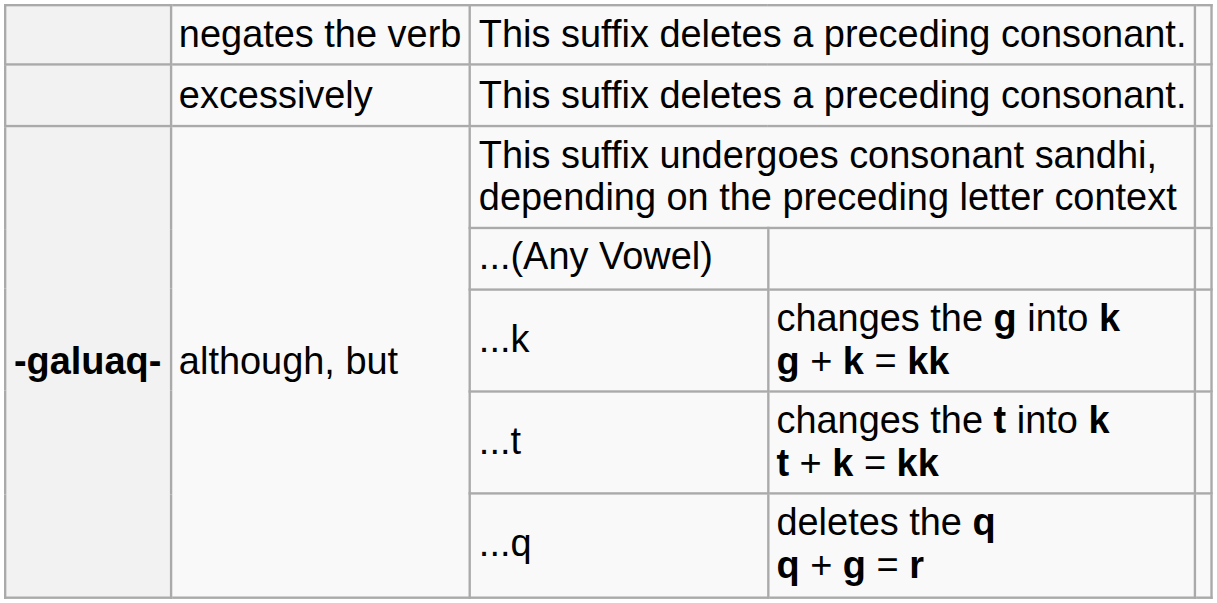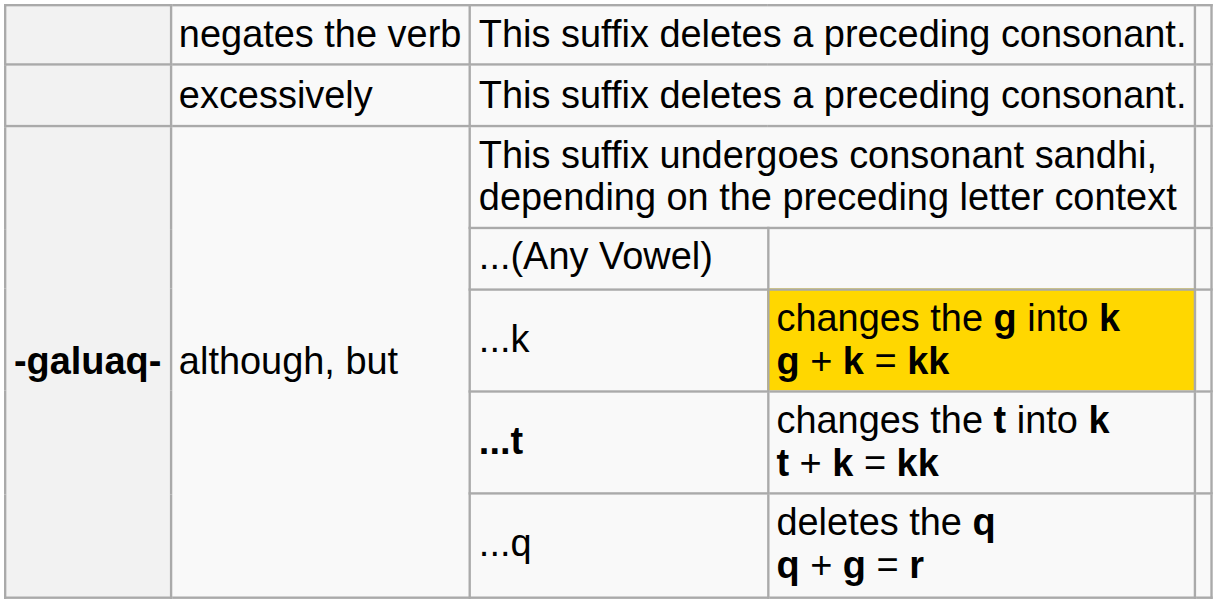(948, 339) no background -> (948, 339) gold background
(500, 441) normal -> (501, 441) bold
